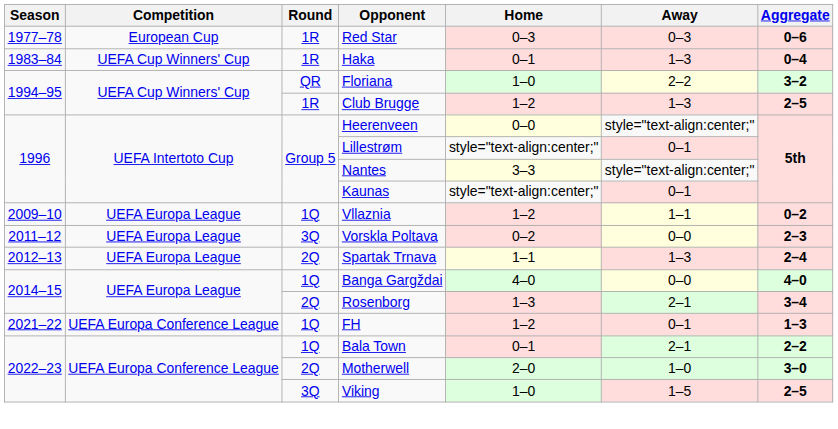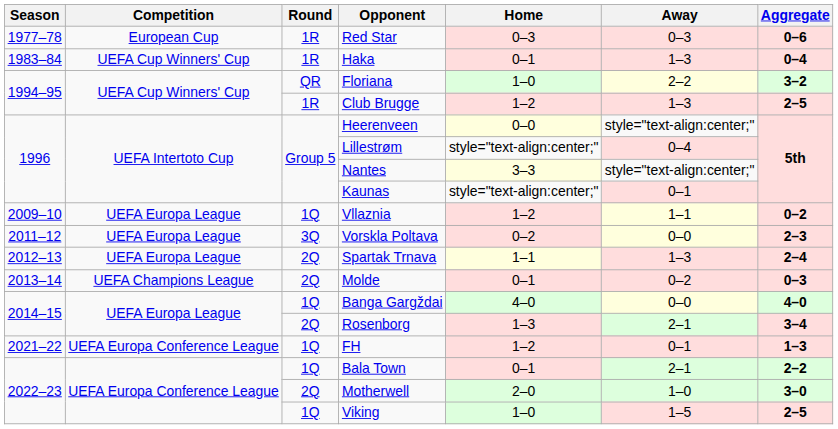(680, 147) 0–1 -> (680, 147) 0–4
+ row: (361, 280)
(310, 390) 3Q -> (310, 412) 1Q
